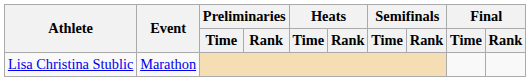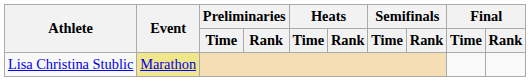(168, 64) no background -> (168, 64) khaki background
